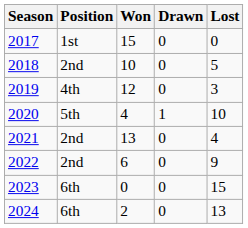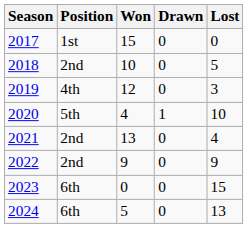(124, 162) 6 -> (124, 162) 9
(124, 211) 2 -> (124, 211) 5
